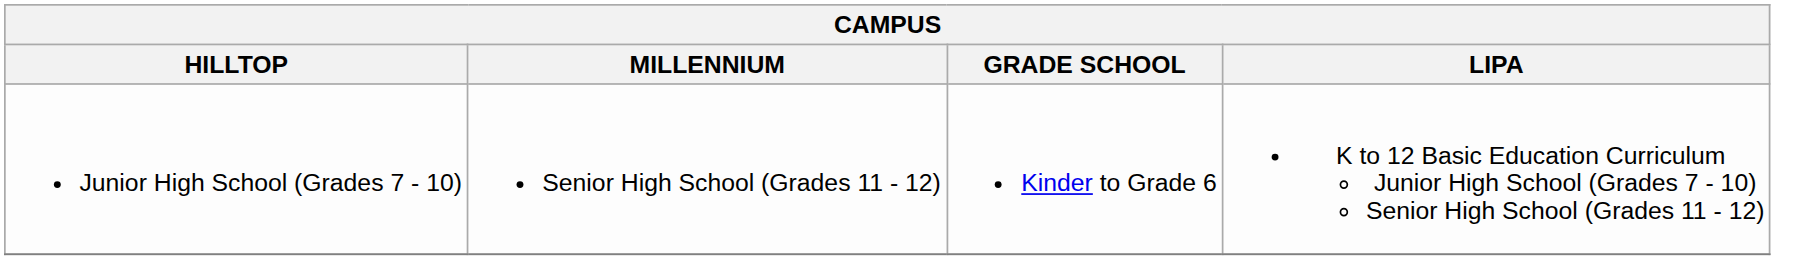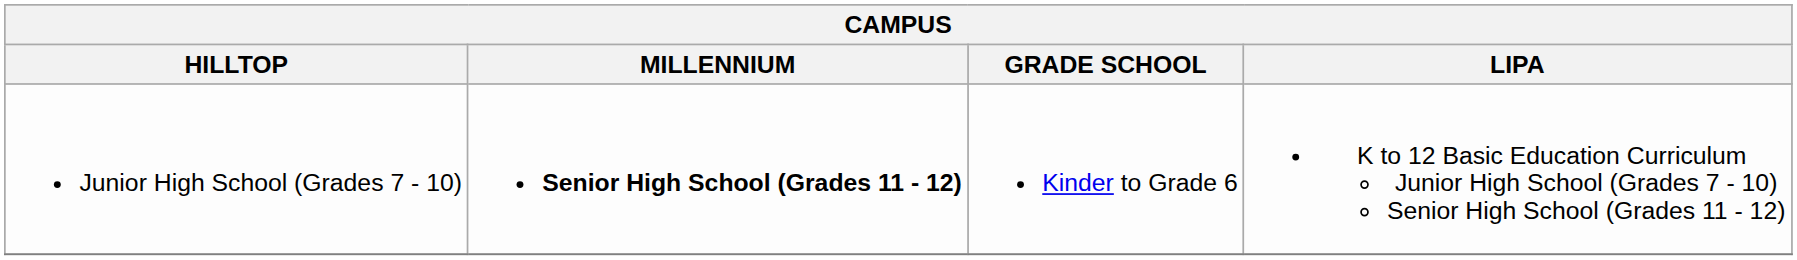(707, 183) normal -> (718, 183) bold
